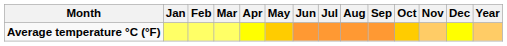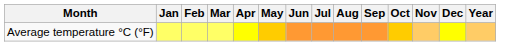(84, 31) bold -> (80, 31) normal
